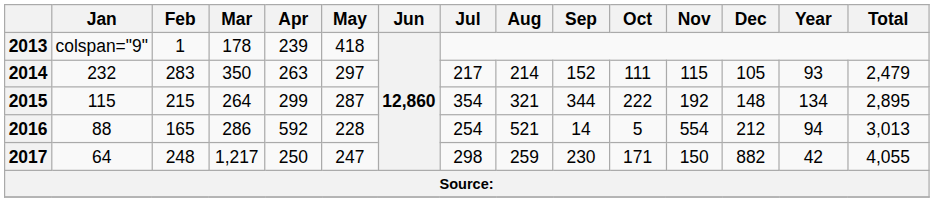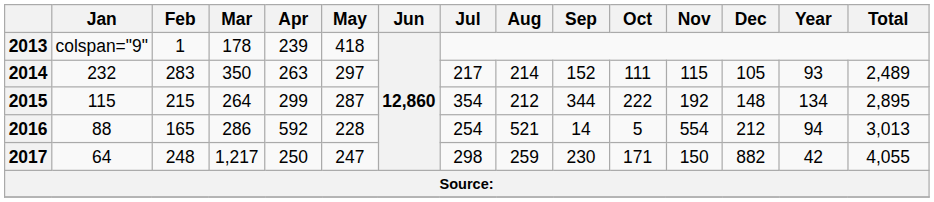(888, 74) 2,479 -> (888, 74) 2,489
(524, 101) 321 -> (524, 101) 212
